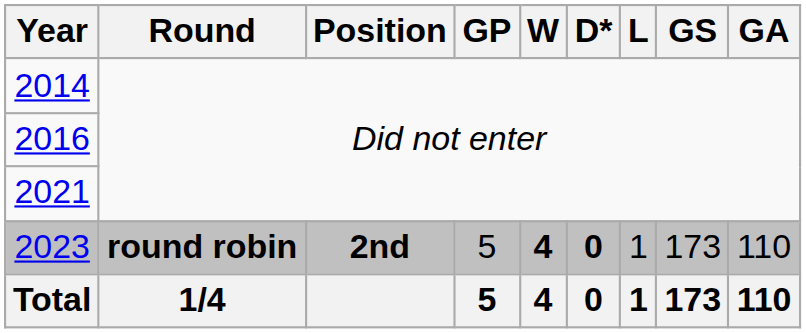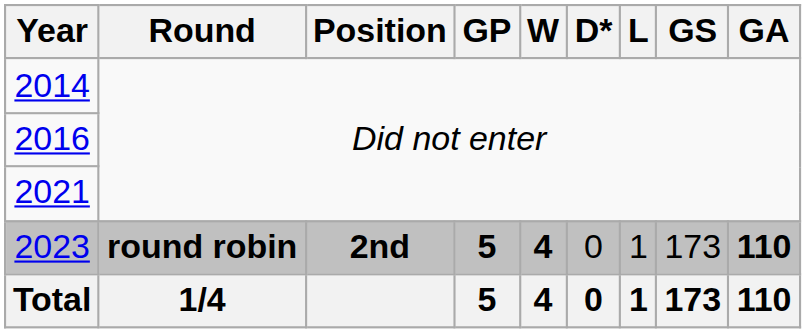(487, 246) normal -> (487, 246) bold
(594, 246) bold -> (594, 246) normal
(764, 246) normal -> (764, 246) bold
